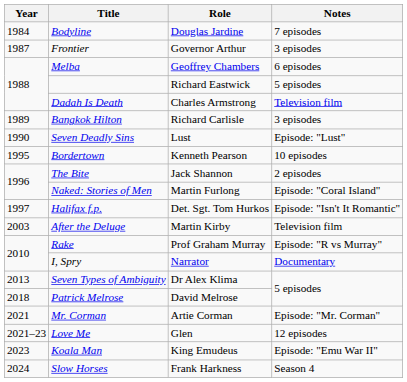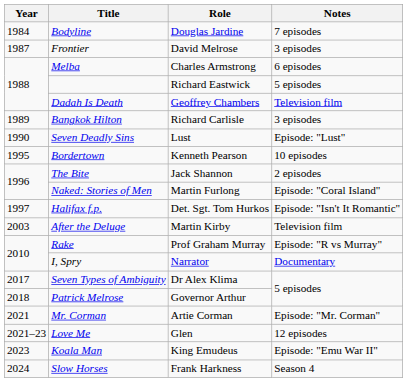(208, 48) Governor Arthur -> (204, 48) David Melrose
(215, 66) Geoffrey Chambers -> (213, 66) Charles Armstrong
(213, 102) Charles Armstrong -> (215, 102) Geoffrey Chambers
(18, 279) 2013 -> (18, 279) 2017
(204, 297) David Melrose -> (208, 297) Governor Arthur
